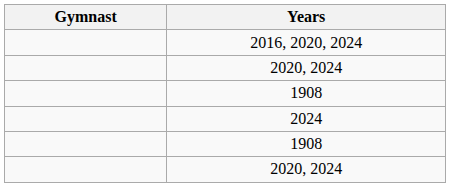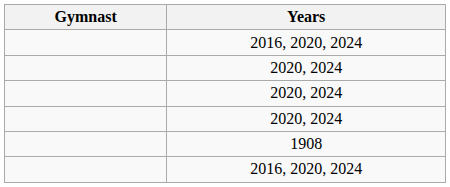(306, 93) 1908 -> (306, 93) 2020, 2024
(306, 118) 2024 -> (306, 118) 2020, 2024
(306, 169) 2020, 2024 -> (306, 169) 2016, 2020, 2024
